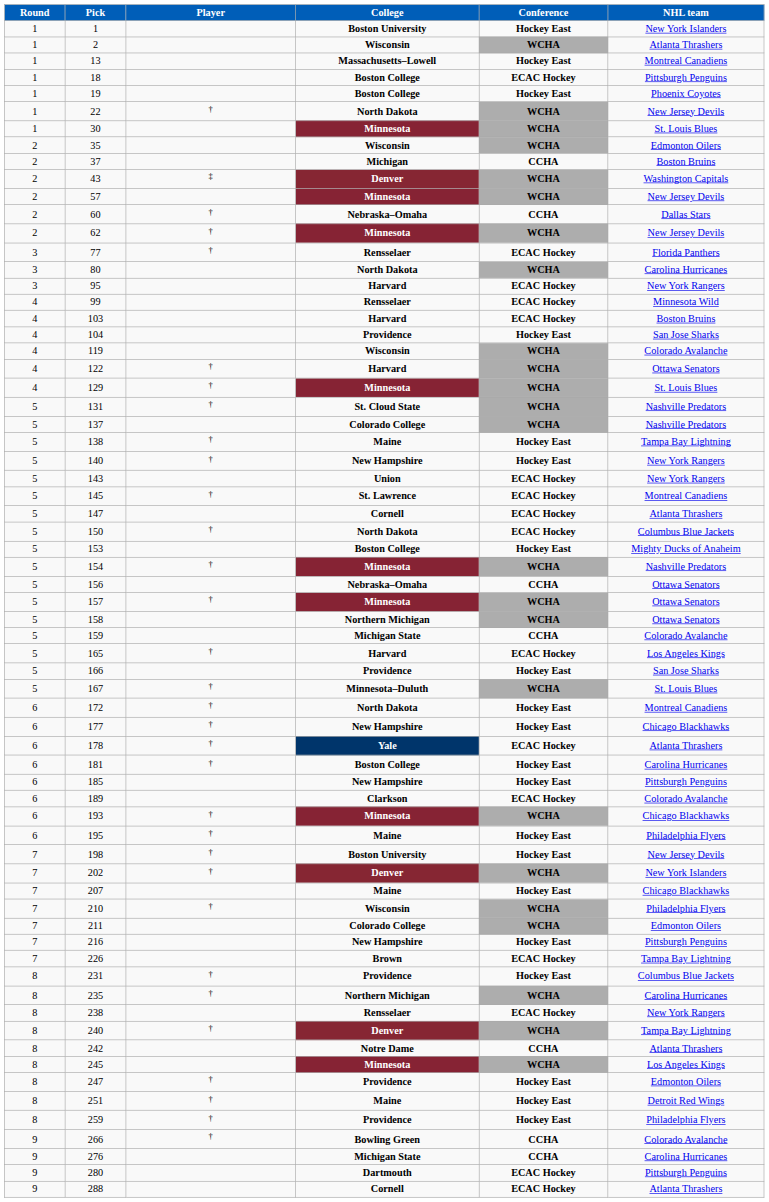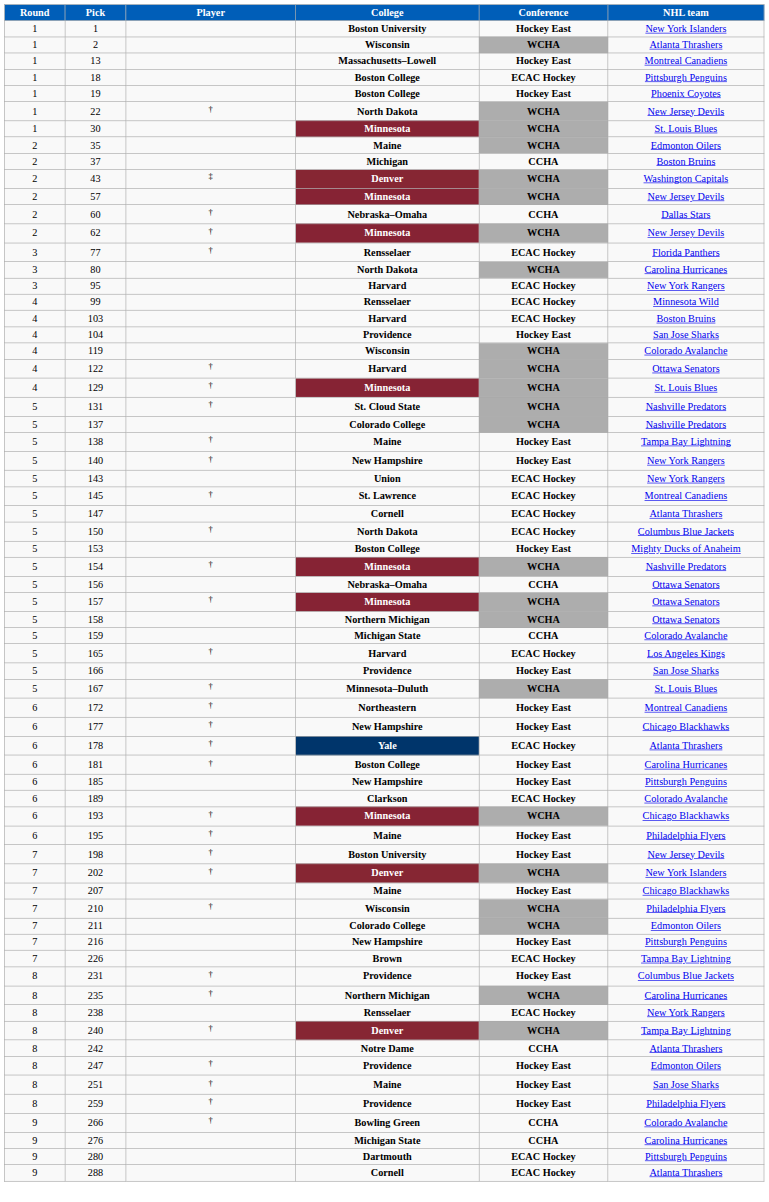(387, 145) Wisconsin -> (387, 145) Maine
(387, 707) North Dakota -> (387, 707) Northeastern
- row: (95, 1064)
(686, 1101) Detroit Red Wings -> (686, 1084) San Jose Sharks
